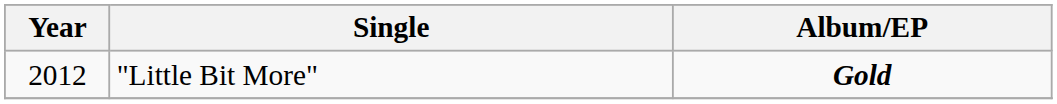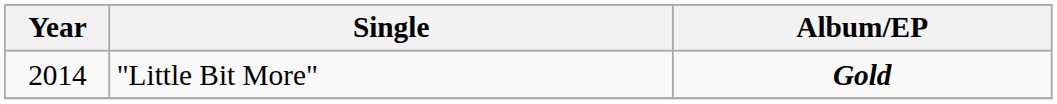(57, 74) 2012 -> (57, 74) 2014
